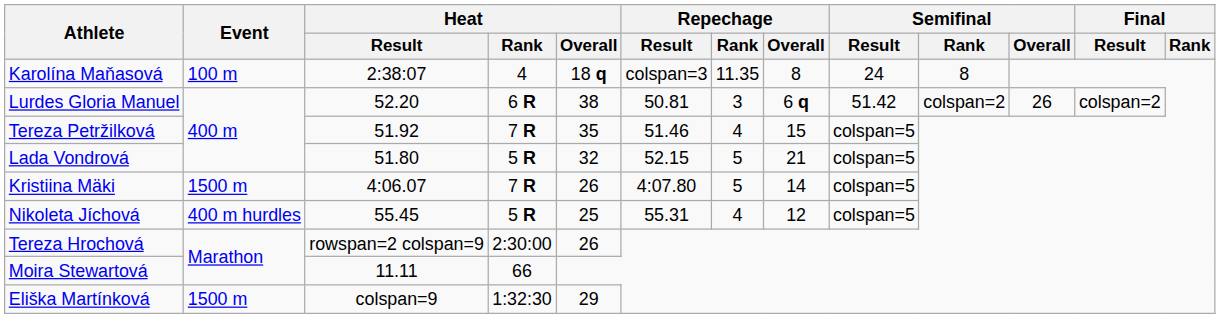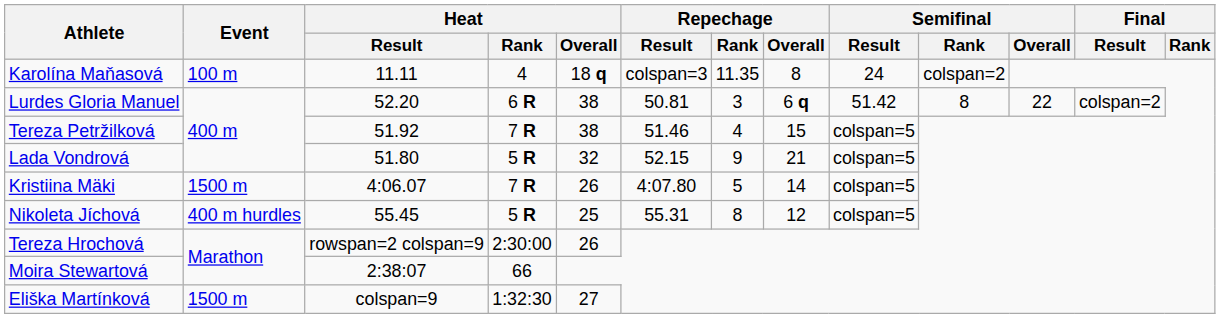(397, 74) 2:38:07 -> (397, 74) 11.11
(964, 74) 8 -> (964, 74) colspan=2
(964, 102) colspan=2 -> (964, 102) 8
(1042, 102) 26 -> (1042, 102) 22
(589, 130) 35 -> (589, 130) 38
(737, 159) 5 -> (737, 159) 9
(737, 215) 4 -> (737, 215) 8
(397, 271) 11.11 -> (397, 271) 2:38:07
(589, 300) 29 -> (589, 300) 27
